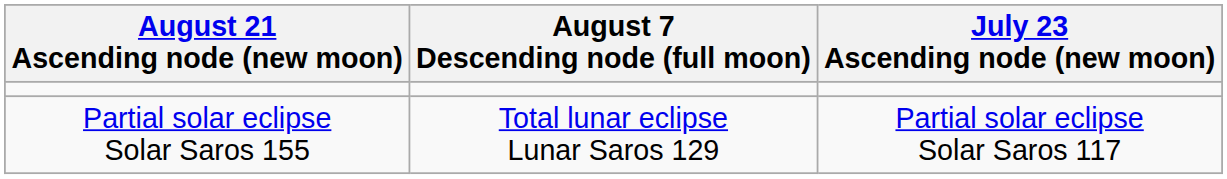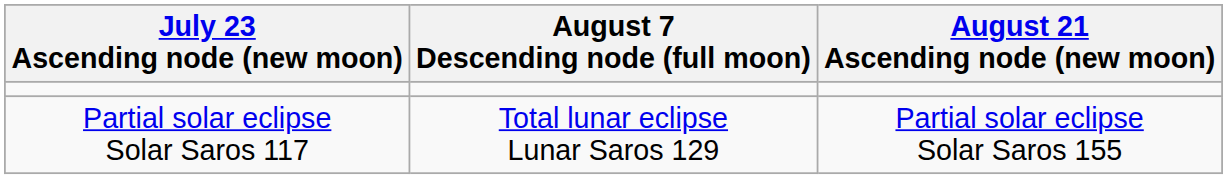columns swapped: (1020, 43) <-> (207, 43)
